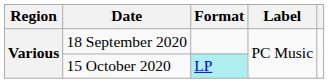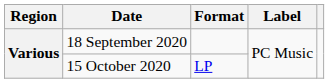(203, 66) paleturquoise background -> (203, 66) no background
